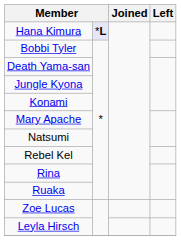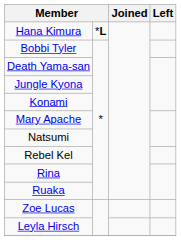(101, 31) lavender background -> (101, 31) no background
